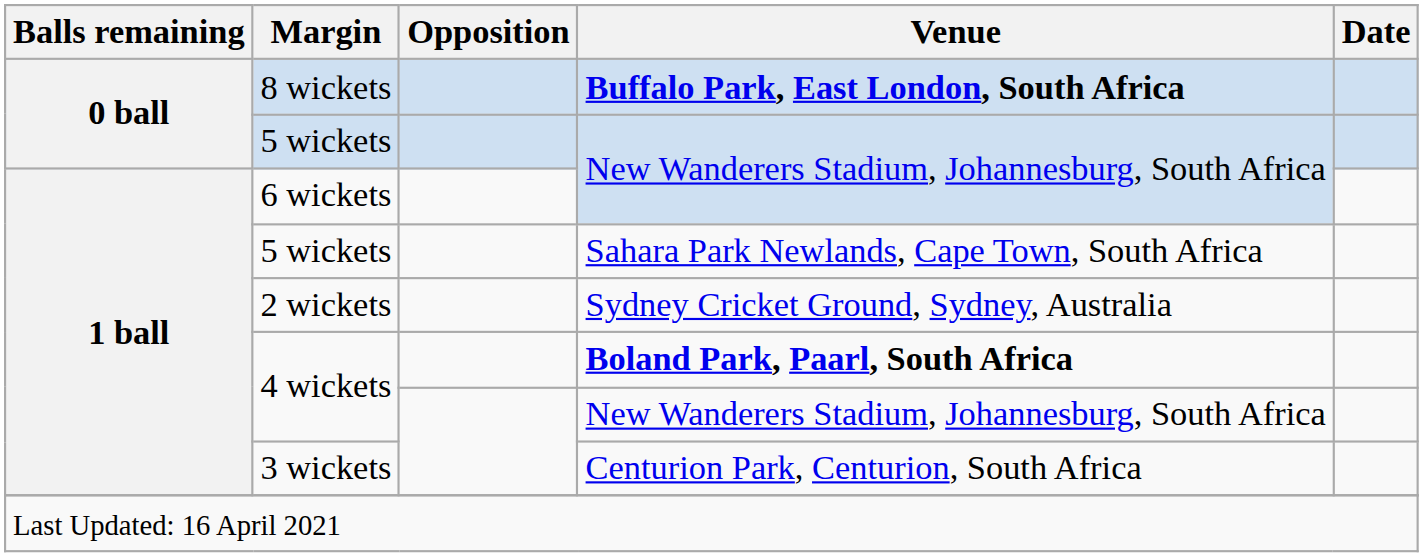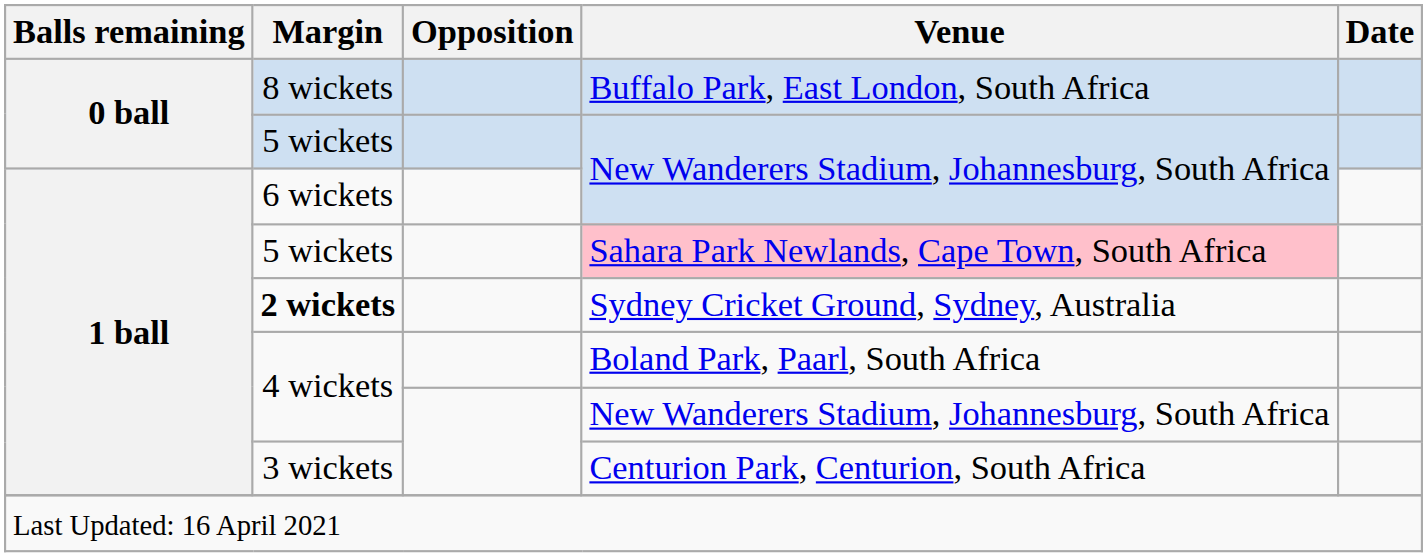(885, 86) bold -> (870, 86) normal
(924, 250) no background -> (928, 250) pink background
(326, 304) normal -> (328, 304) bold
(829, 359) bold -> (815, 359) normal
